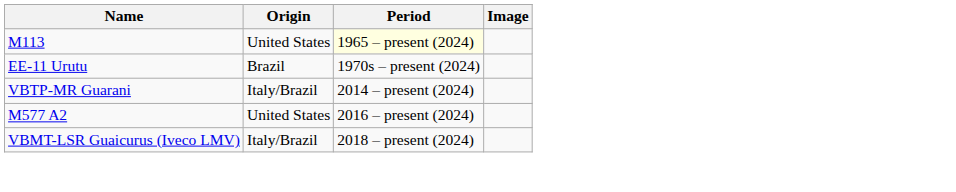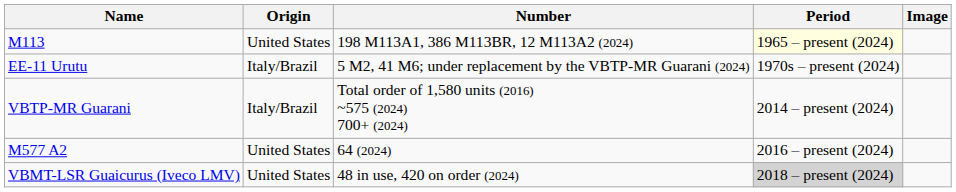+ column: (543, 16)
(266, 66) Brazil -> (282, 66) Italy/Brazil
(282, 139) Italy/Brazil -> (289, 174) United States
(406, 139) no background -> (825, 174) lightgrey background
